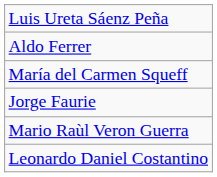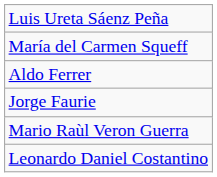(50, 46) Aldo Ferrer -> (98, 46) María del Carmen Squeff
(98, 74) María del Carmen Squeff -> (50, 74) Aldo Ferrer
